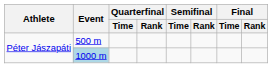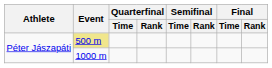(88, 41) no background -> (88, 41) khaki background
(91, 56) lightblue background -> (91, 56) no background
